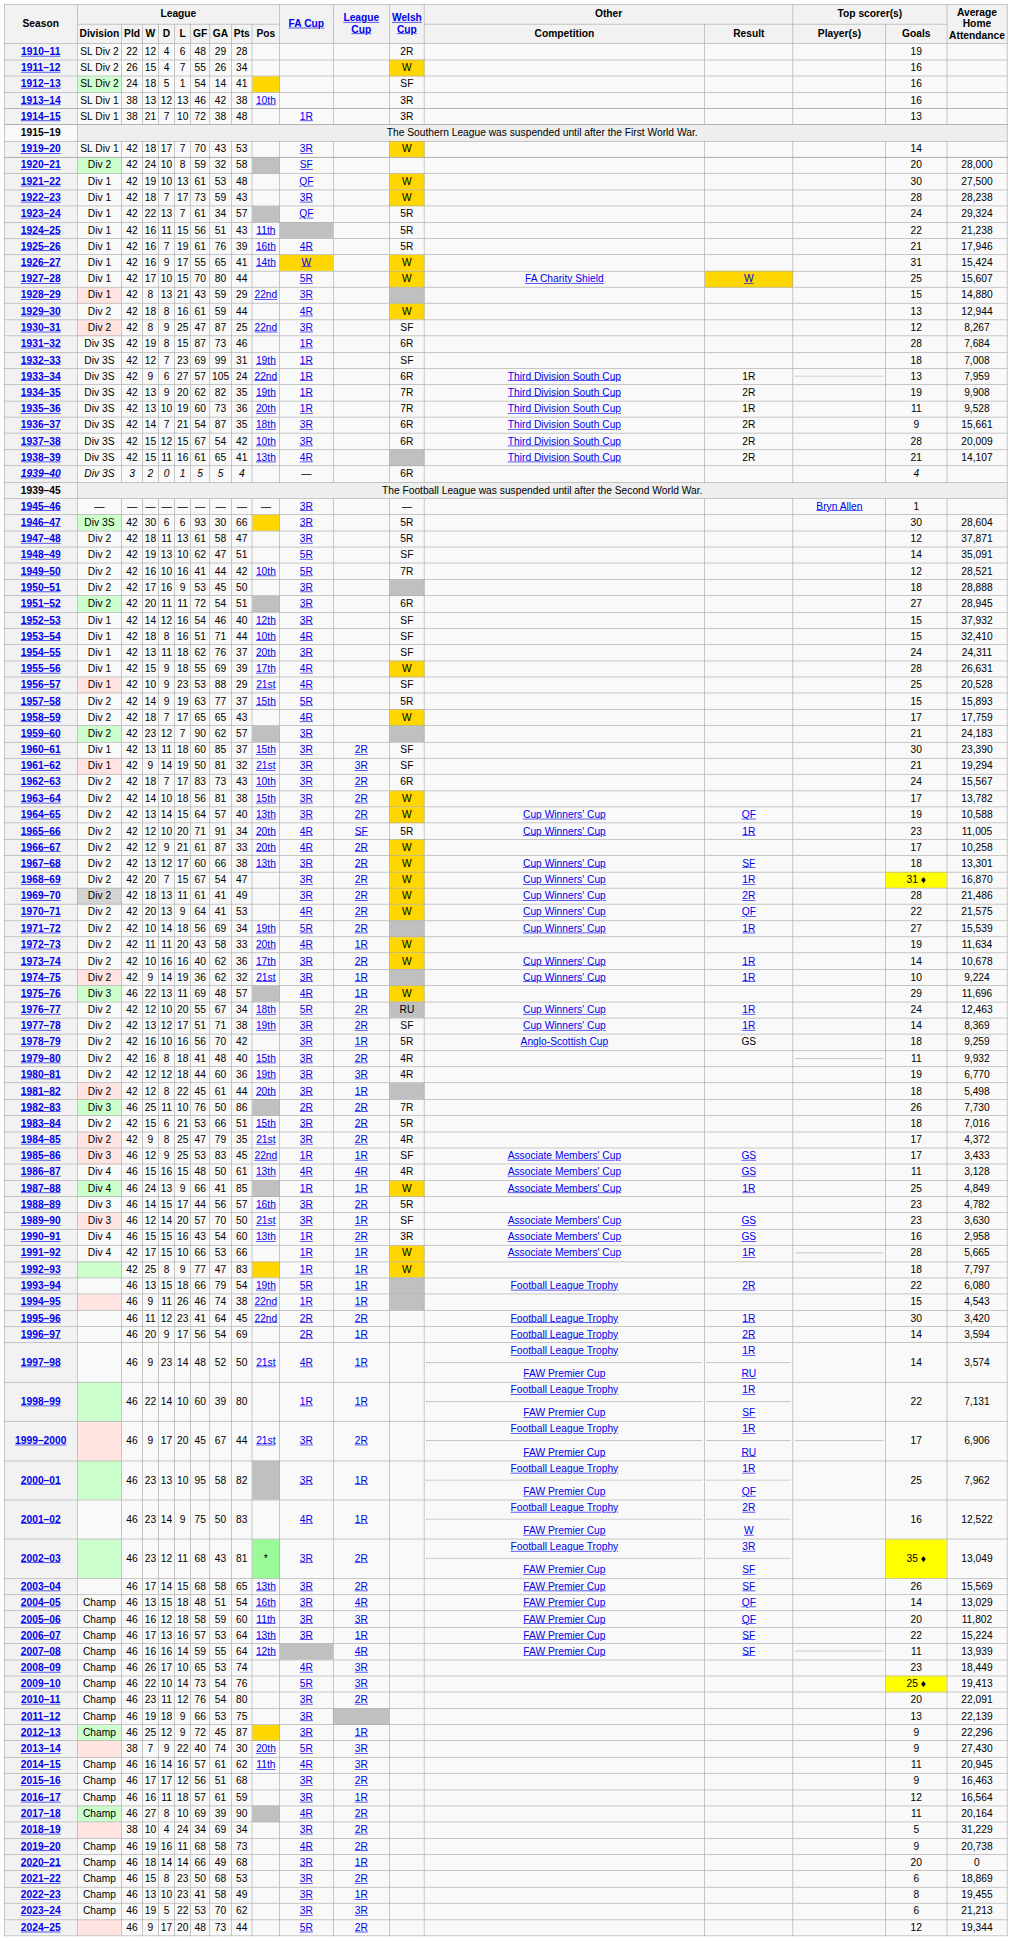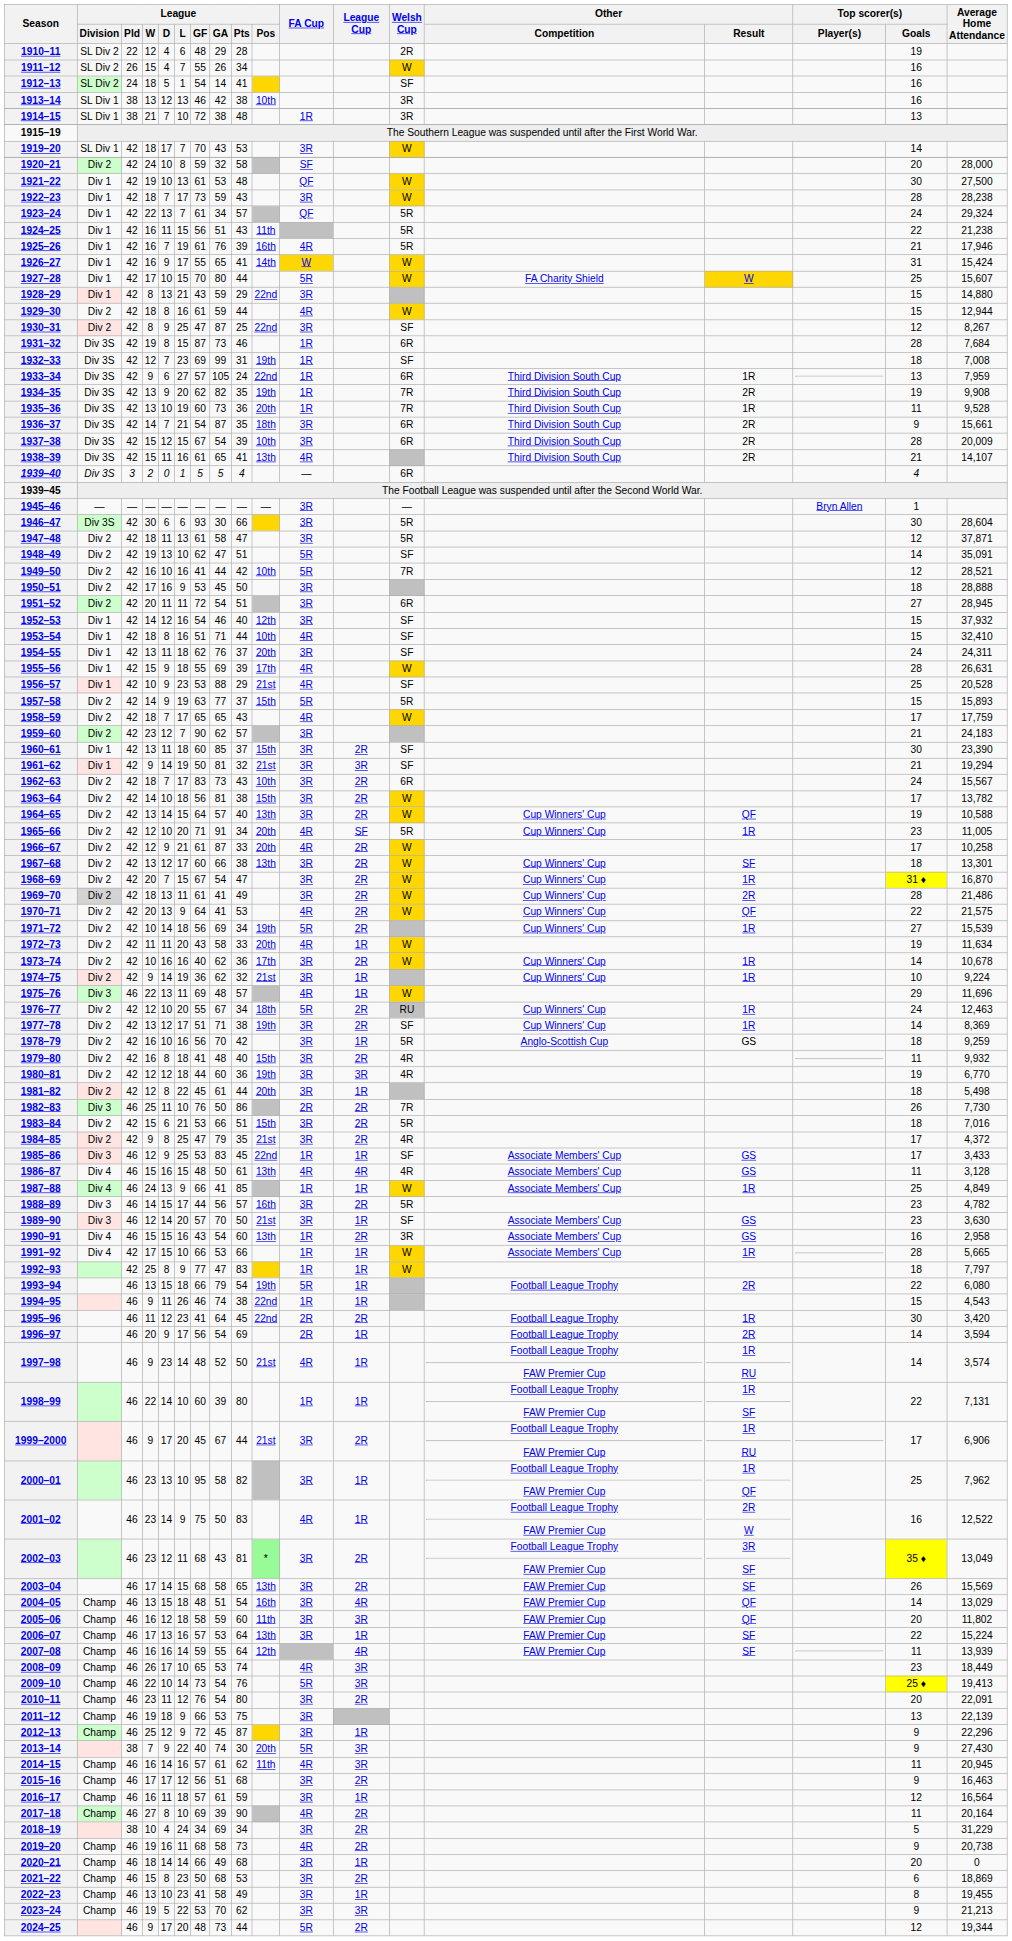(916, 311) 13 -> (916, 311) 15
(242, 441) 42 -> (242, 441) 39
(916, 1911) 6 -> (916, 1911) 9
